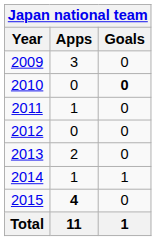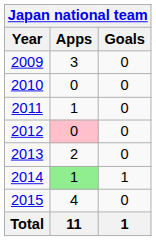(125, 85) bold -> (125, 85) normal
(74, 131) no background -> (74, 131) pink background
(74, 177) no background -> (74, 177) lightgreen background
(74, 200) bold -> (74, 200) normal
